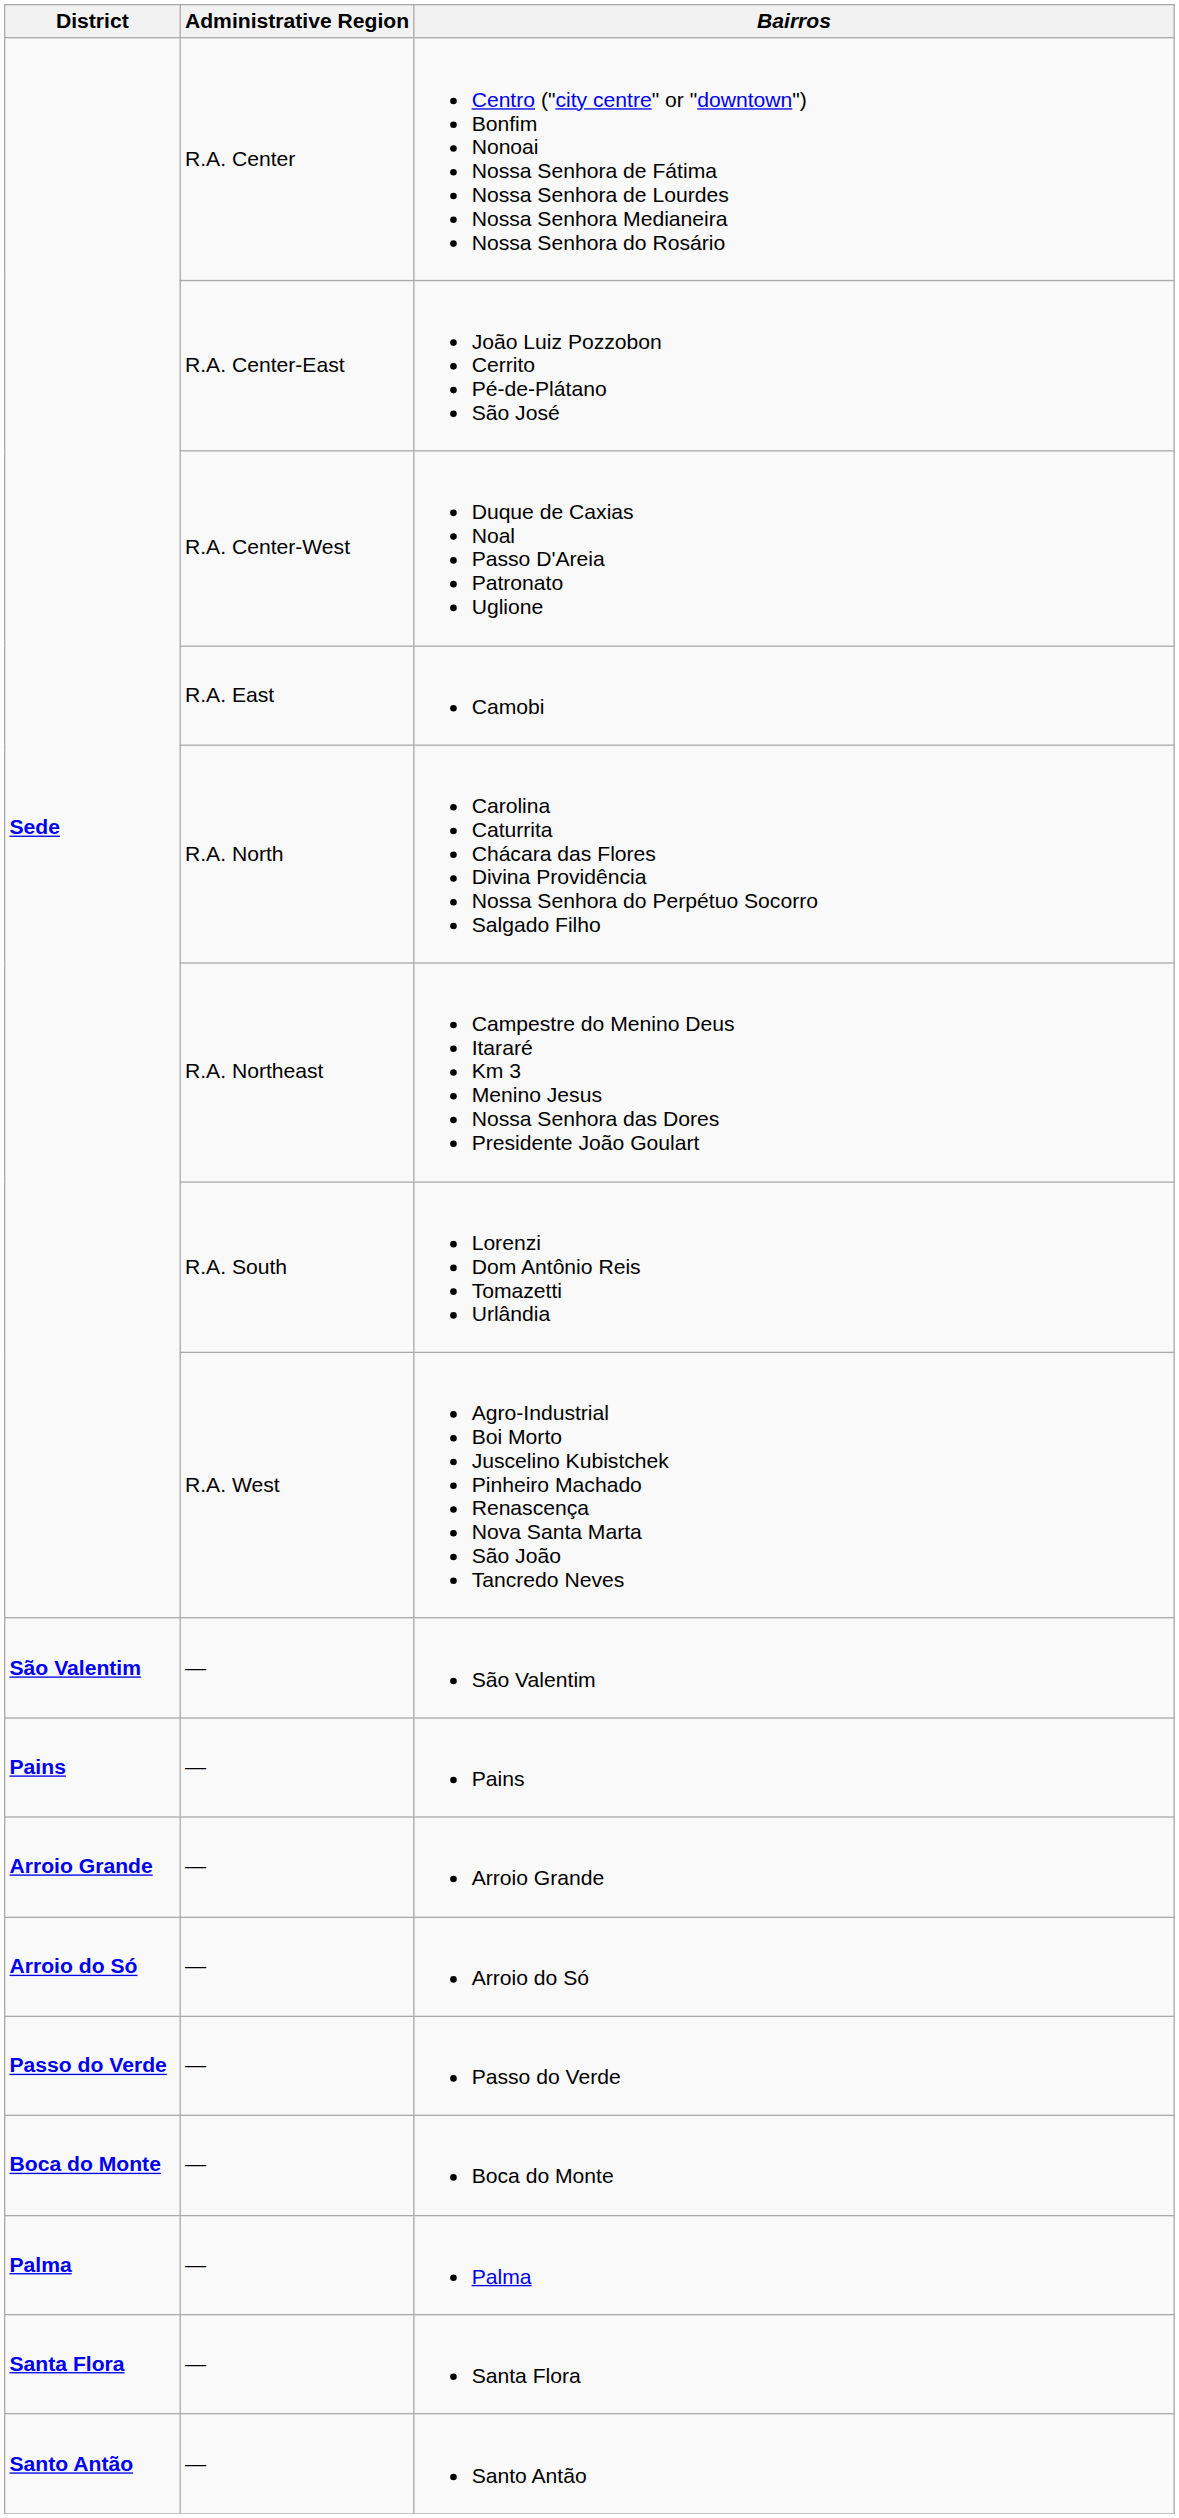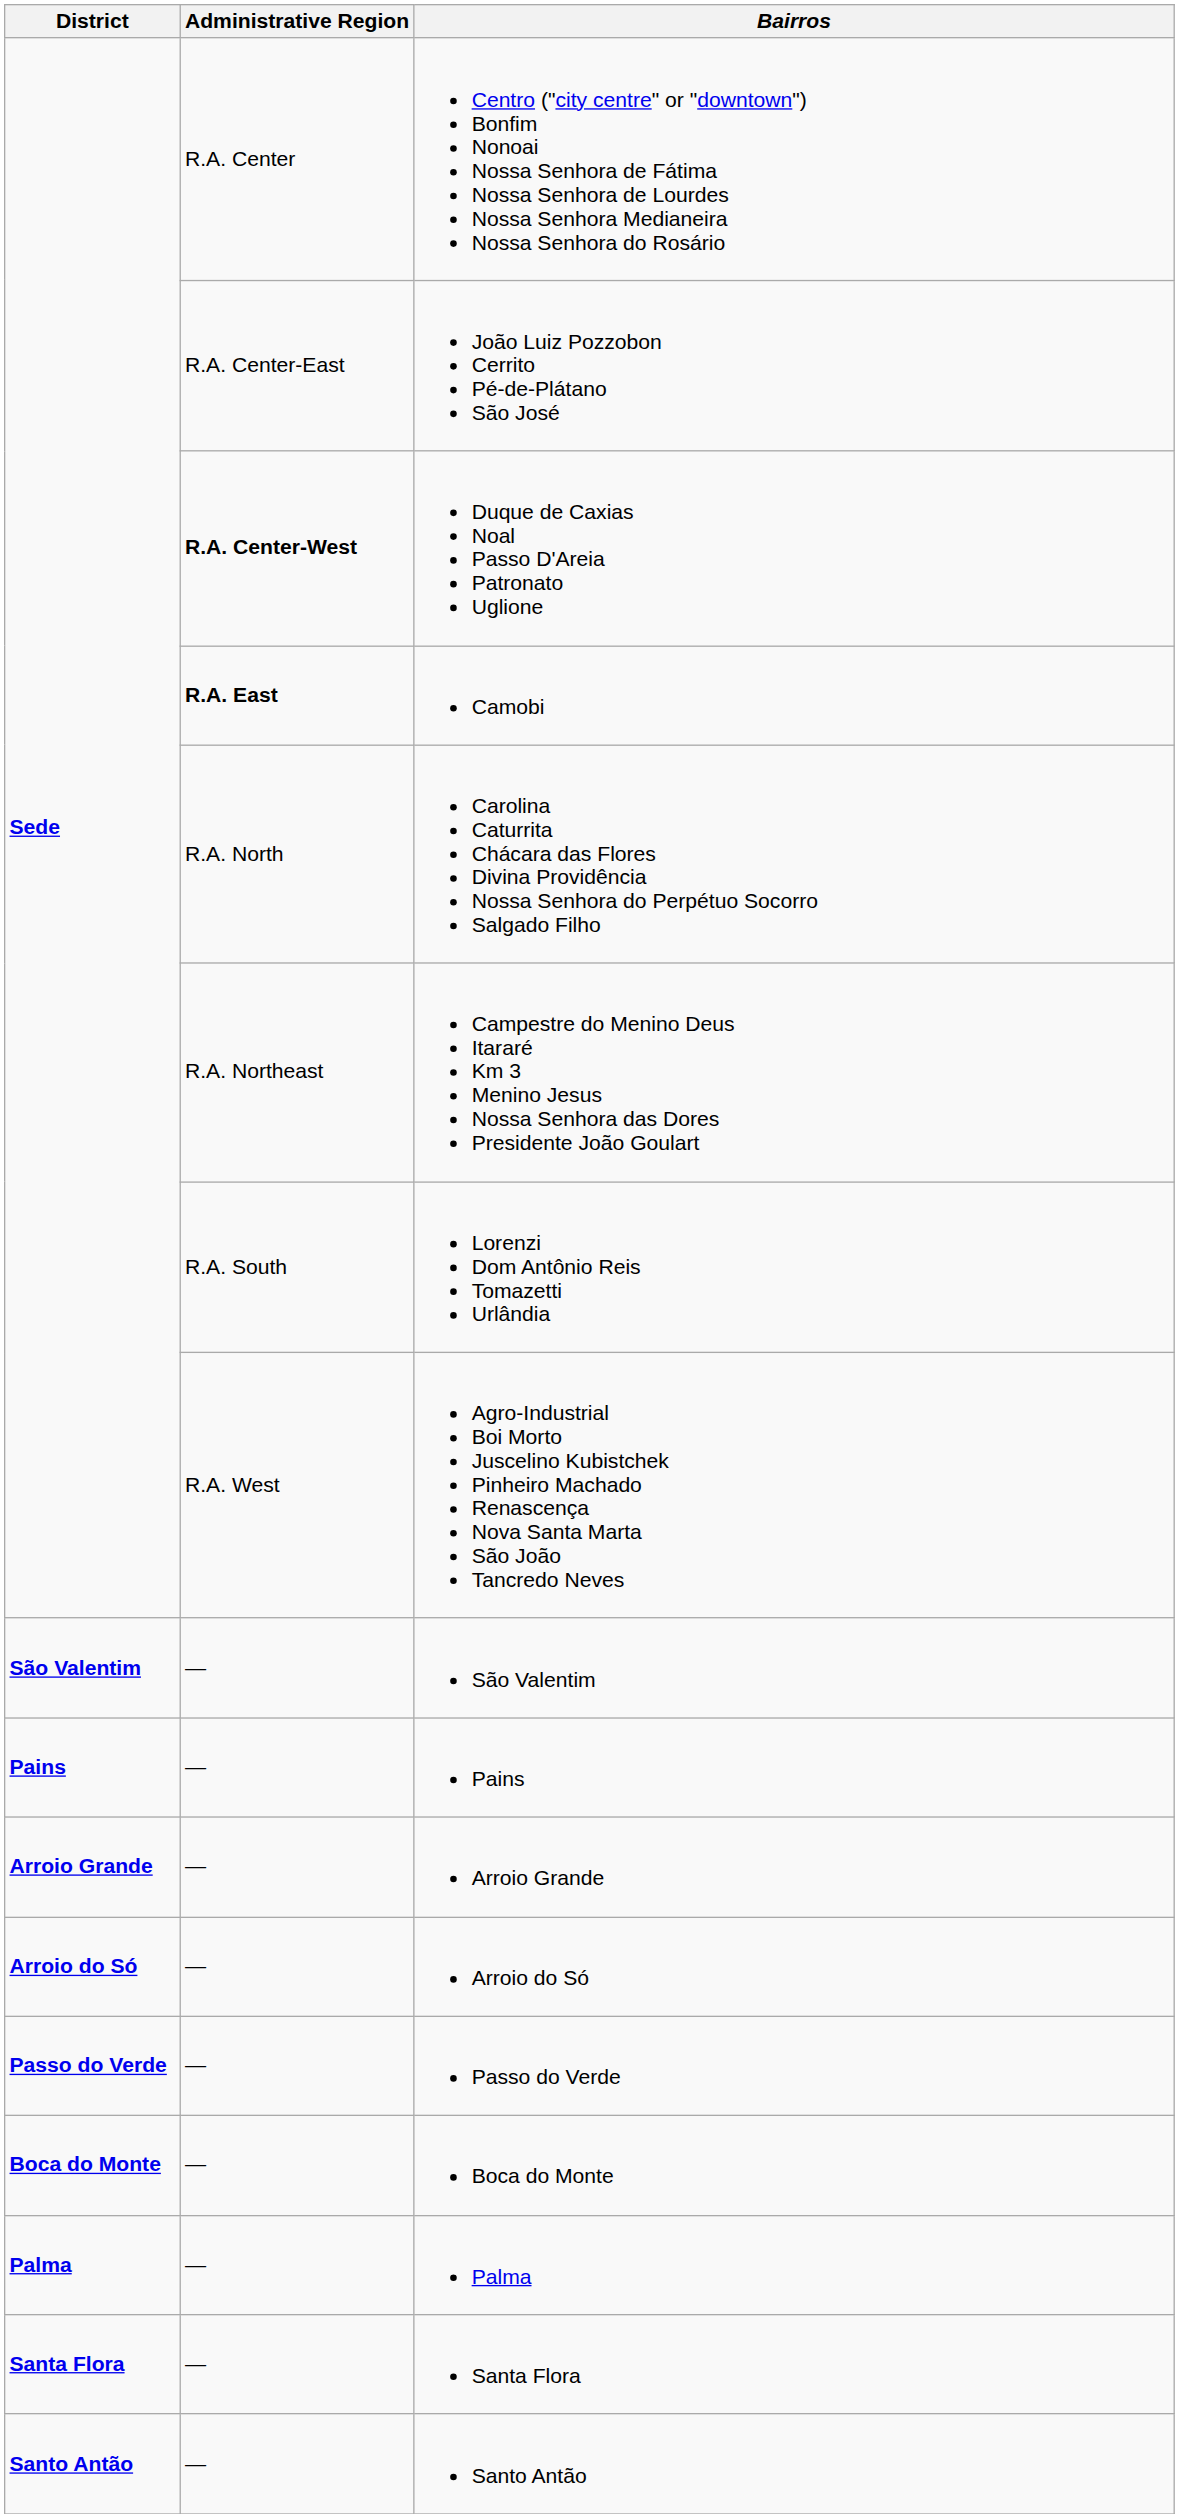(267, 548) normal -> (271, 548) bold
(230, 695) normal -> (231, 695) bold
